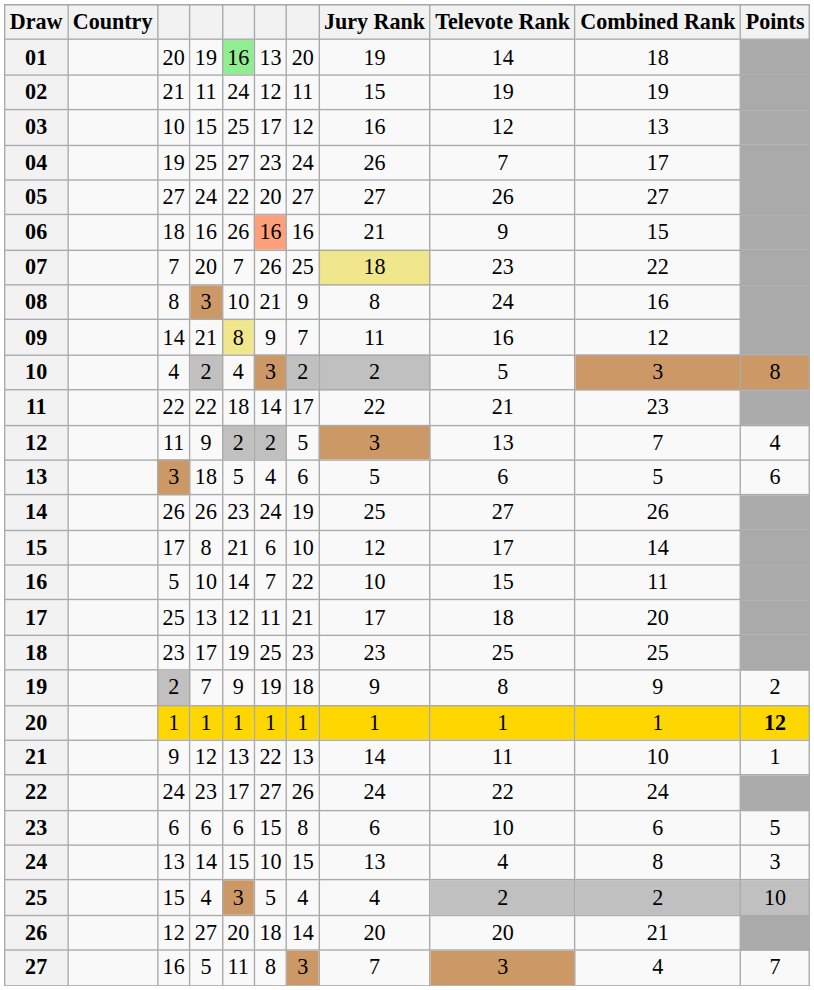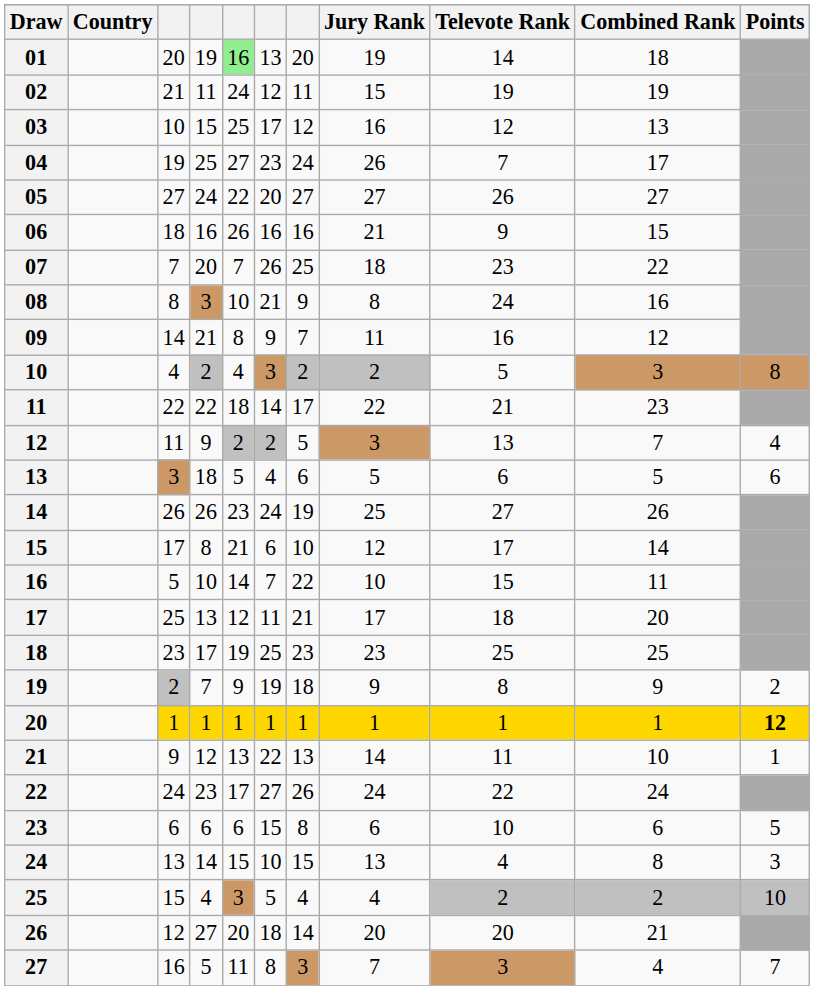(270, 232) lightsalmon background -> (270, 232) no background
(375, 267) khaki background -> (375, 267) no background
(238, 337) khaki background -> (238, 337) no background
